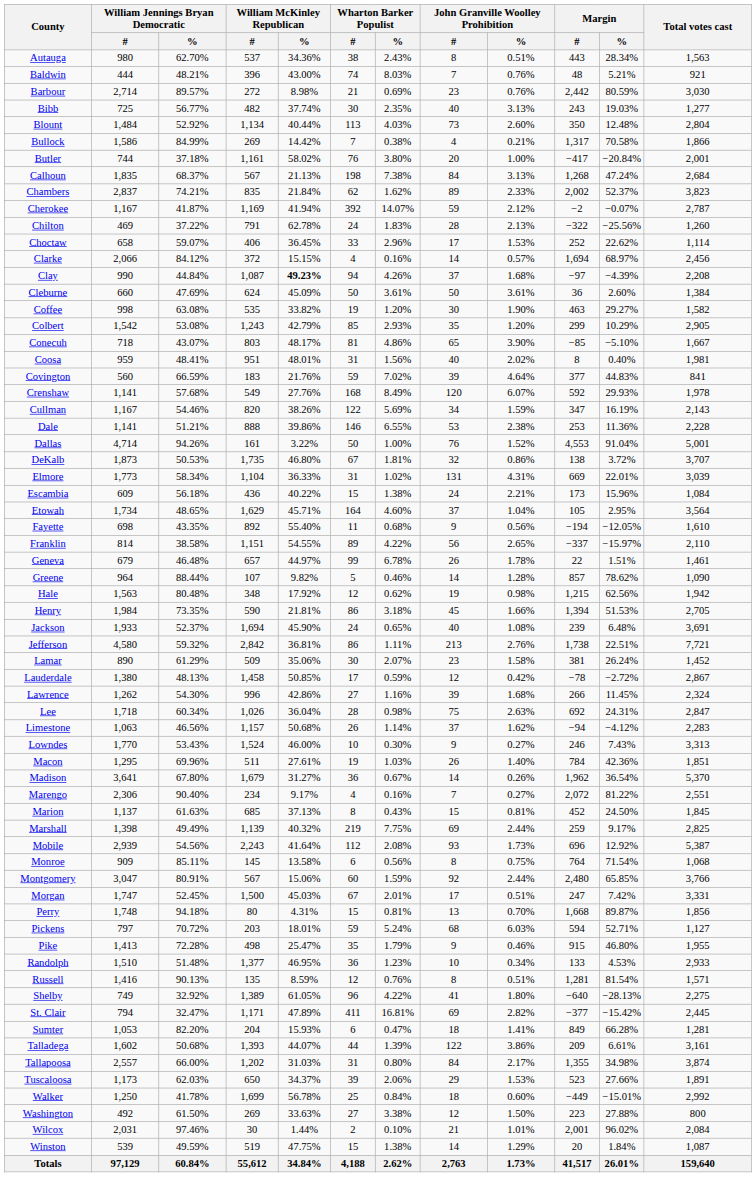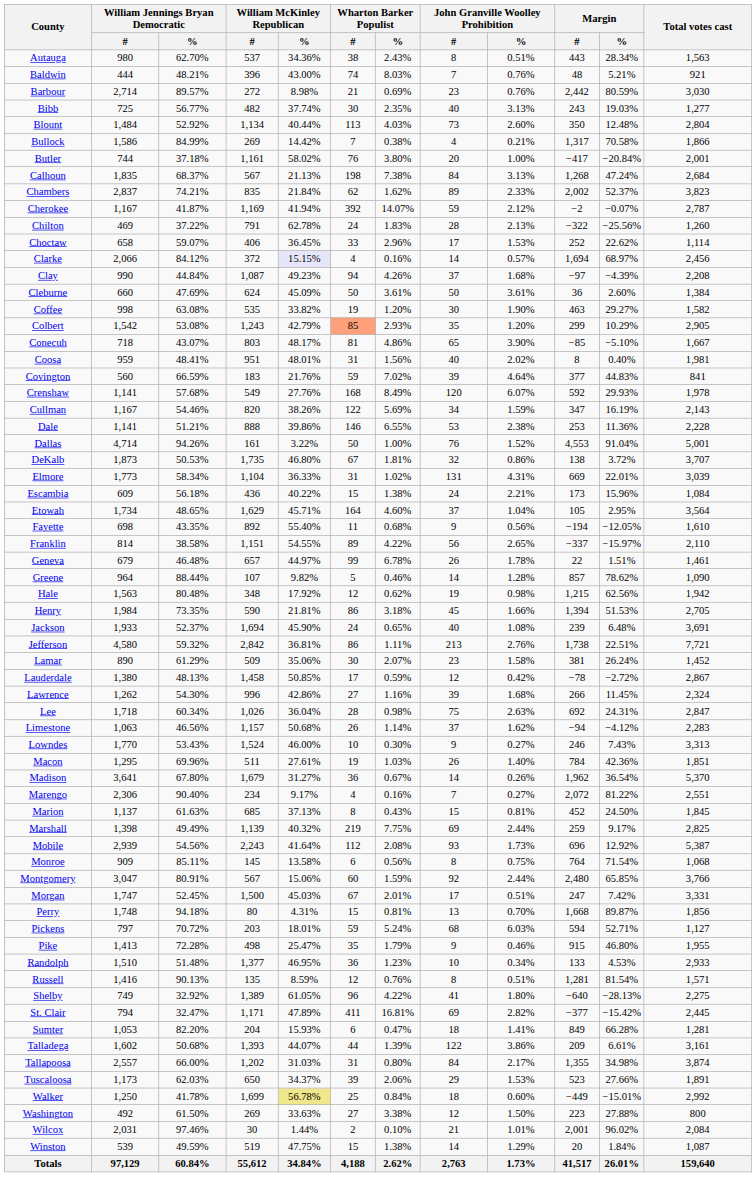(304, 259) no background -> (304, 259) lavender background
(304, 275) bold -> (304, 275) normal
(353, 326) no background -> (353, 326) lightsalmon background
(304, 1096) no background -> (304, 1096) khaki background
